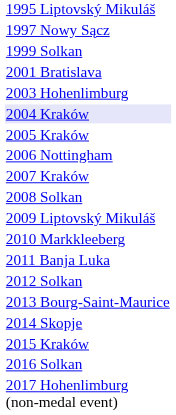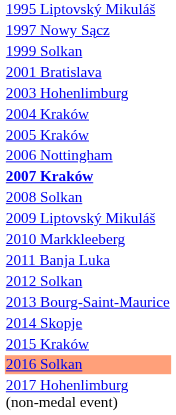(47, 113) lavender background -> (47, 113) no background
(47, 176) normal -> (50, 176) bold
(44, 364) no background -> (44, 364) lightsalmon background
